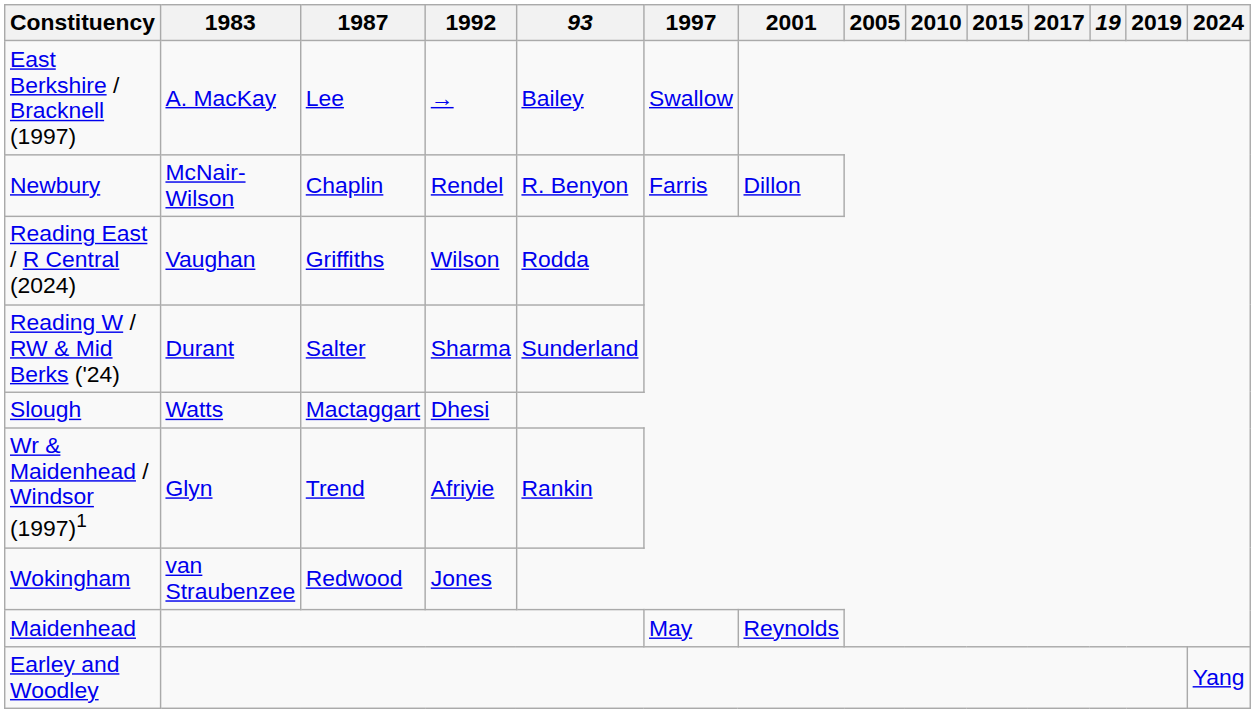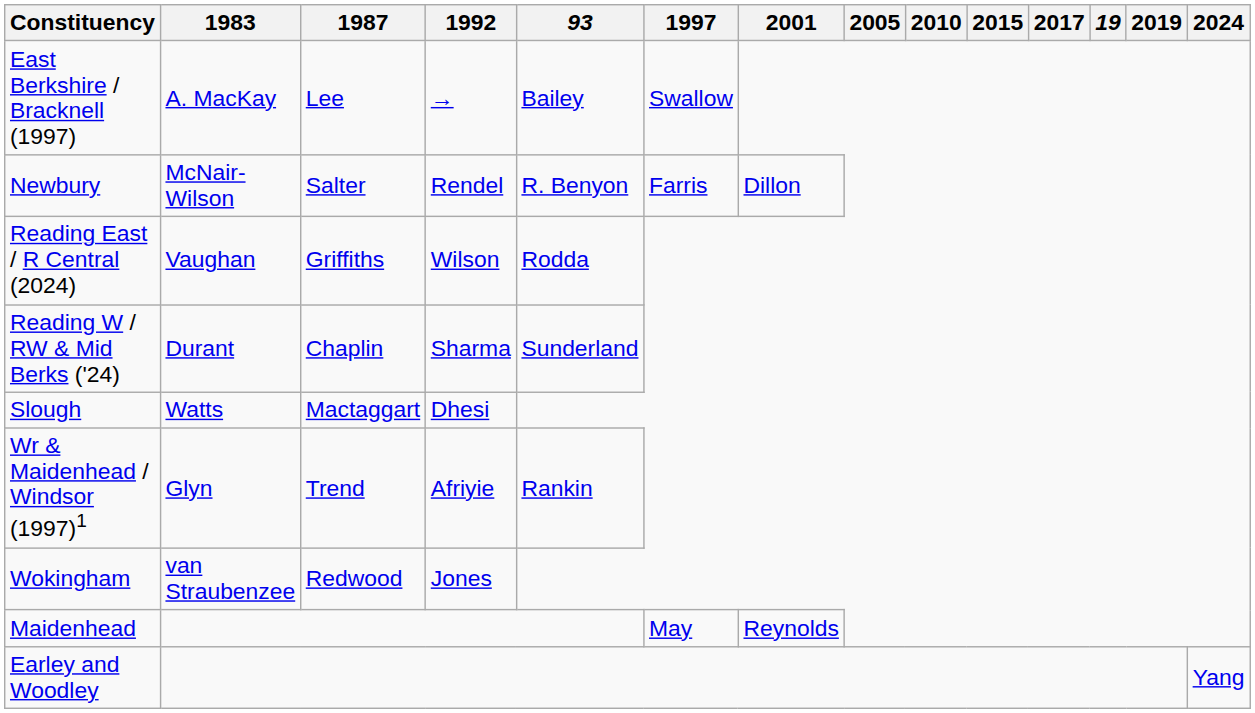(345, 185) Chaplin -> (336, 185) Salter
(336, 347) Salter -> (345, 347) Chaplin
